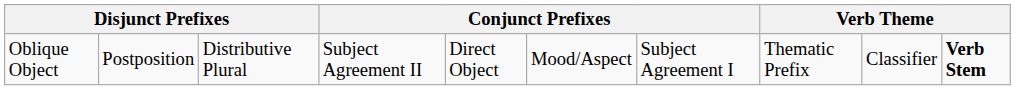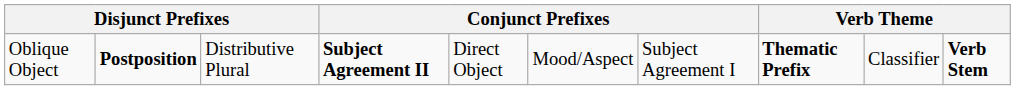(148, 59) normal -> (148, 59) bold
(372, 59) normal -> (376, 59) bold
(799, 59) normal -> (800, 59) bold
